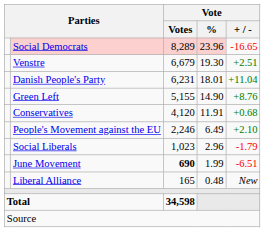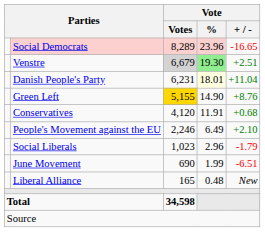(183, 63) no background -> (183, 63) lightgrey background
(212, 63) no background -> (212, 63) lightgreen background
(212, 79) no background -> (212, 79) lightyellow background
(183, 96) no background -> (183, 96) gold background
(187, 163) bold -> (187, 163) normal
